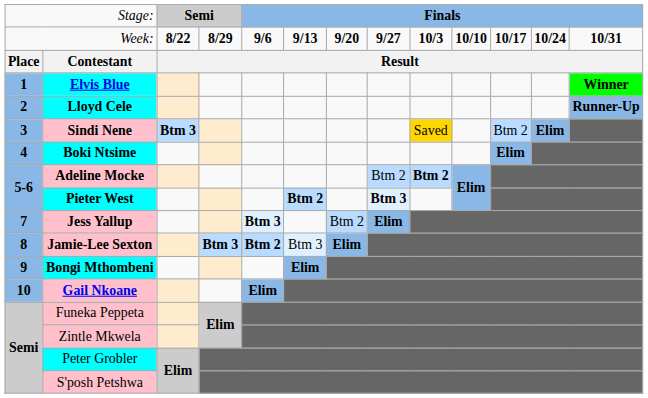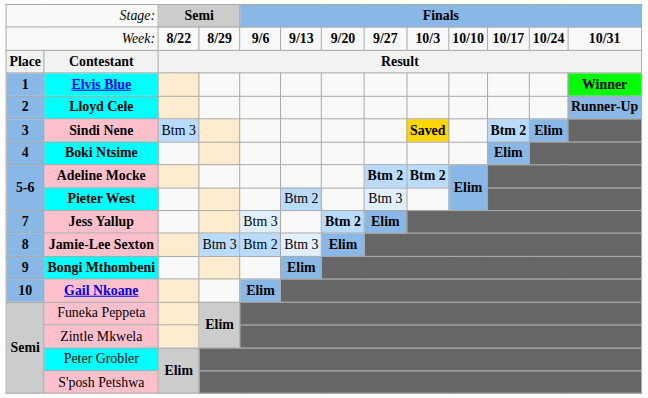(178, 129) bold -> (179, 129) normal
(431, 129) normal -> (428, 129) bold
(511, 129) normal -> (508, 129) bold
(388, 175) normal -> (385, 175) bold
(305, 198) bold -> (301, 198) normal
(388, 198) bold -> (385, 198) normal
(263, 221) bold -> (260, 221) normal
(347, 221) normal -> (343, 221) bold
(220, 244) bold -> (220, 244) normal
(263, 244) bold -> (260, 244) normal
